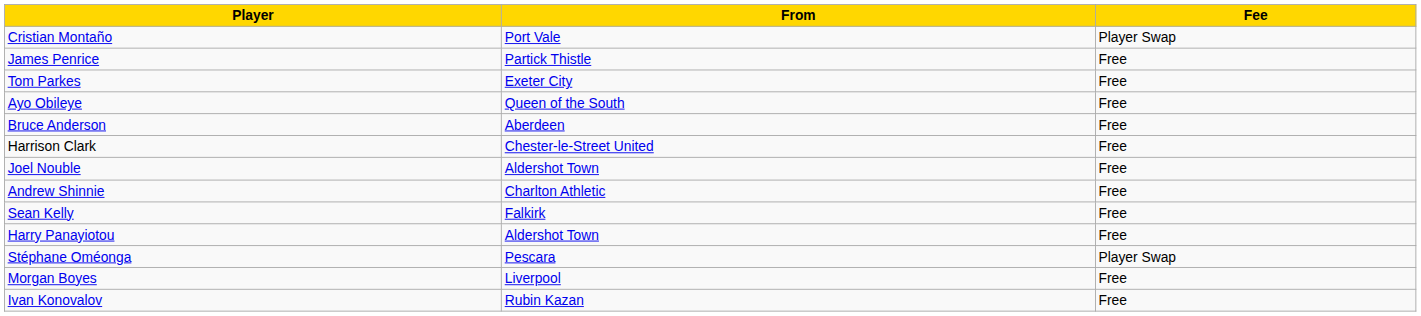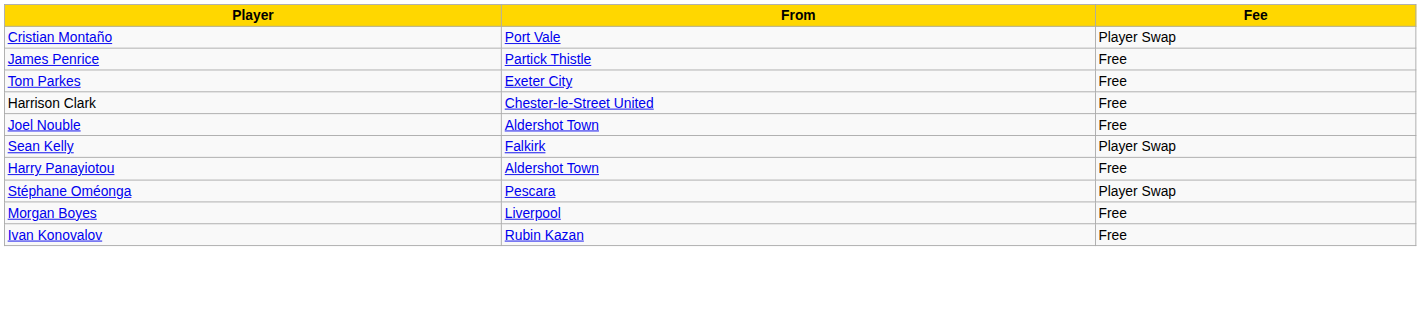- row: (45, 103)
- row: (57, 125)
- row: (56, 191)
(1113, 213) Free -> (1137, 147) Player Swap
